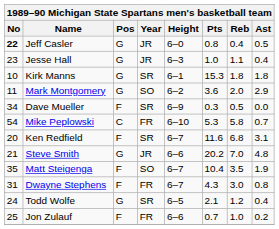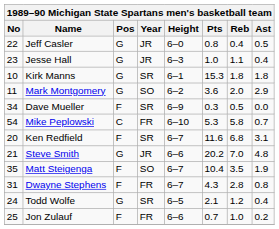(12, 44) bold -> (12, 44) normal
(237, 185) 3.0 -> (237, 185) 2.8
